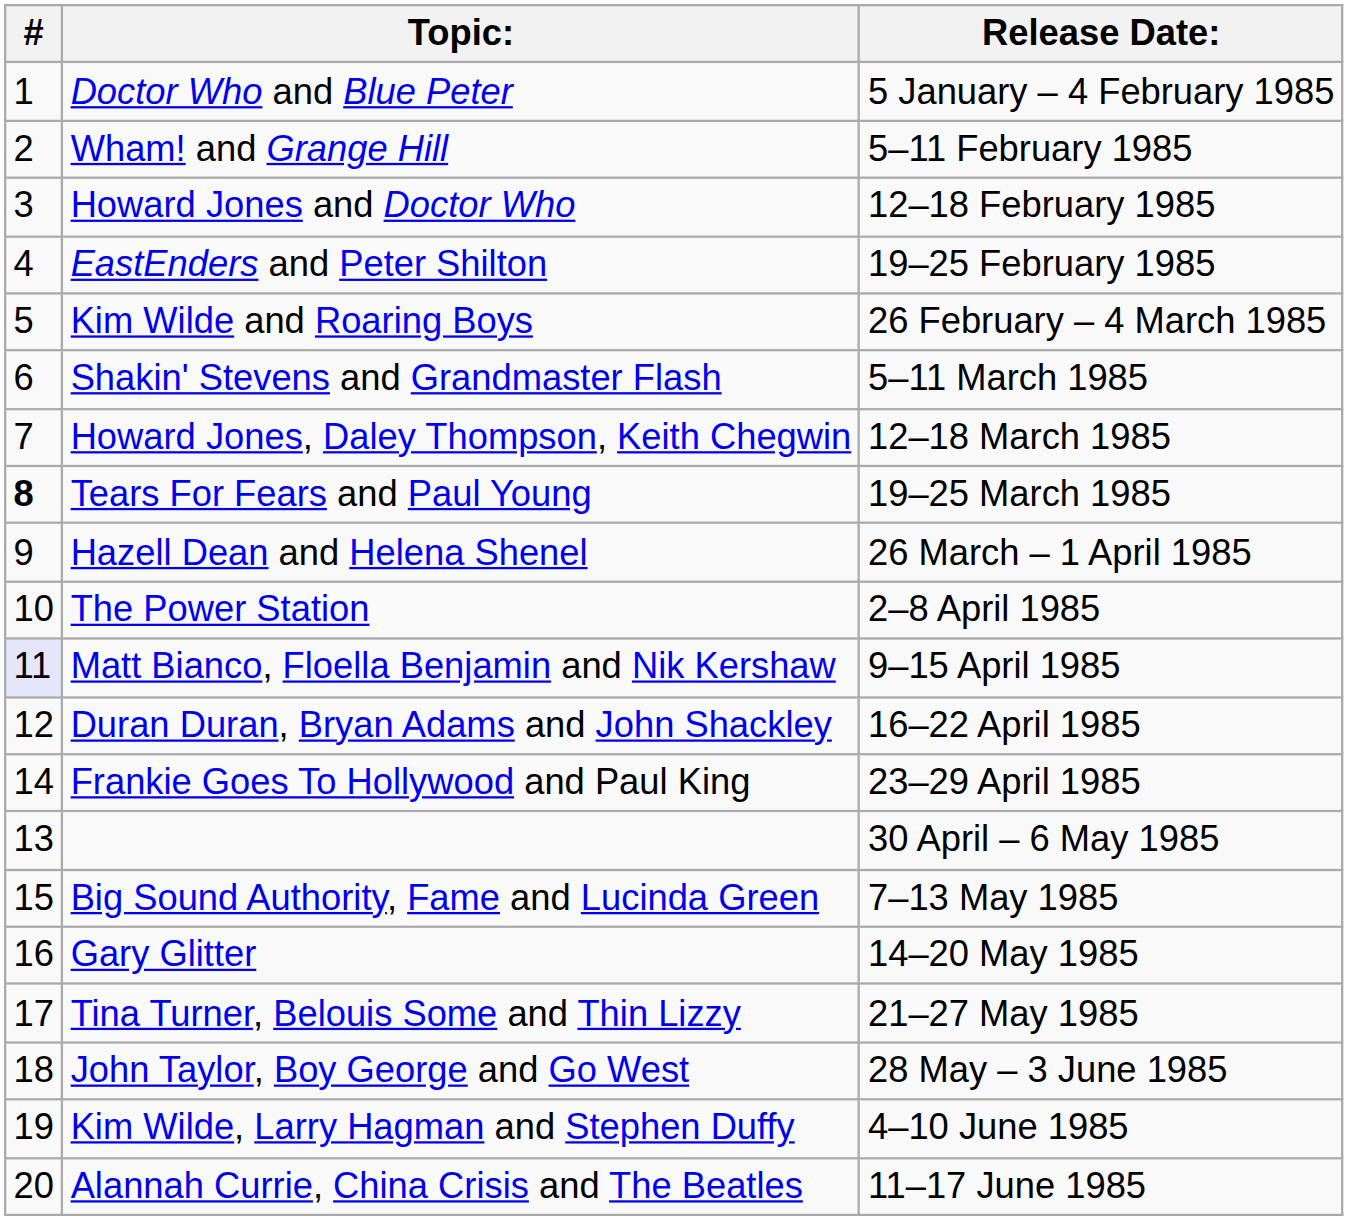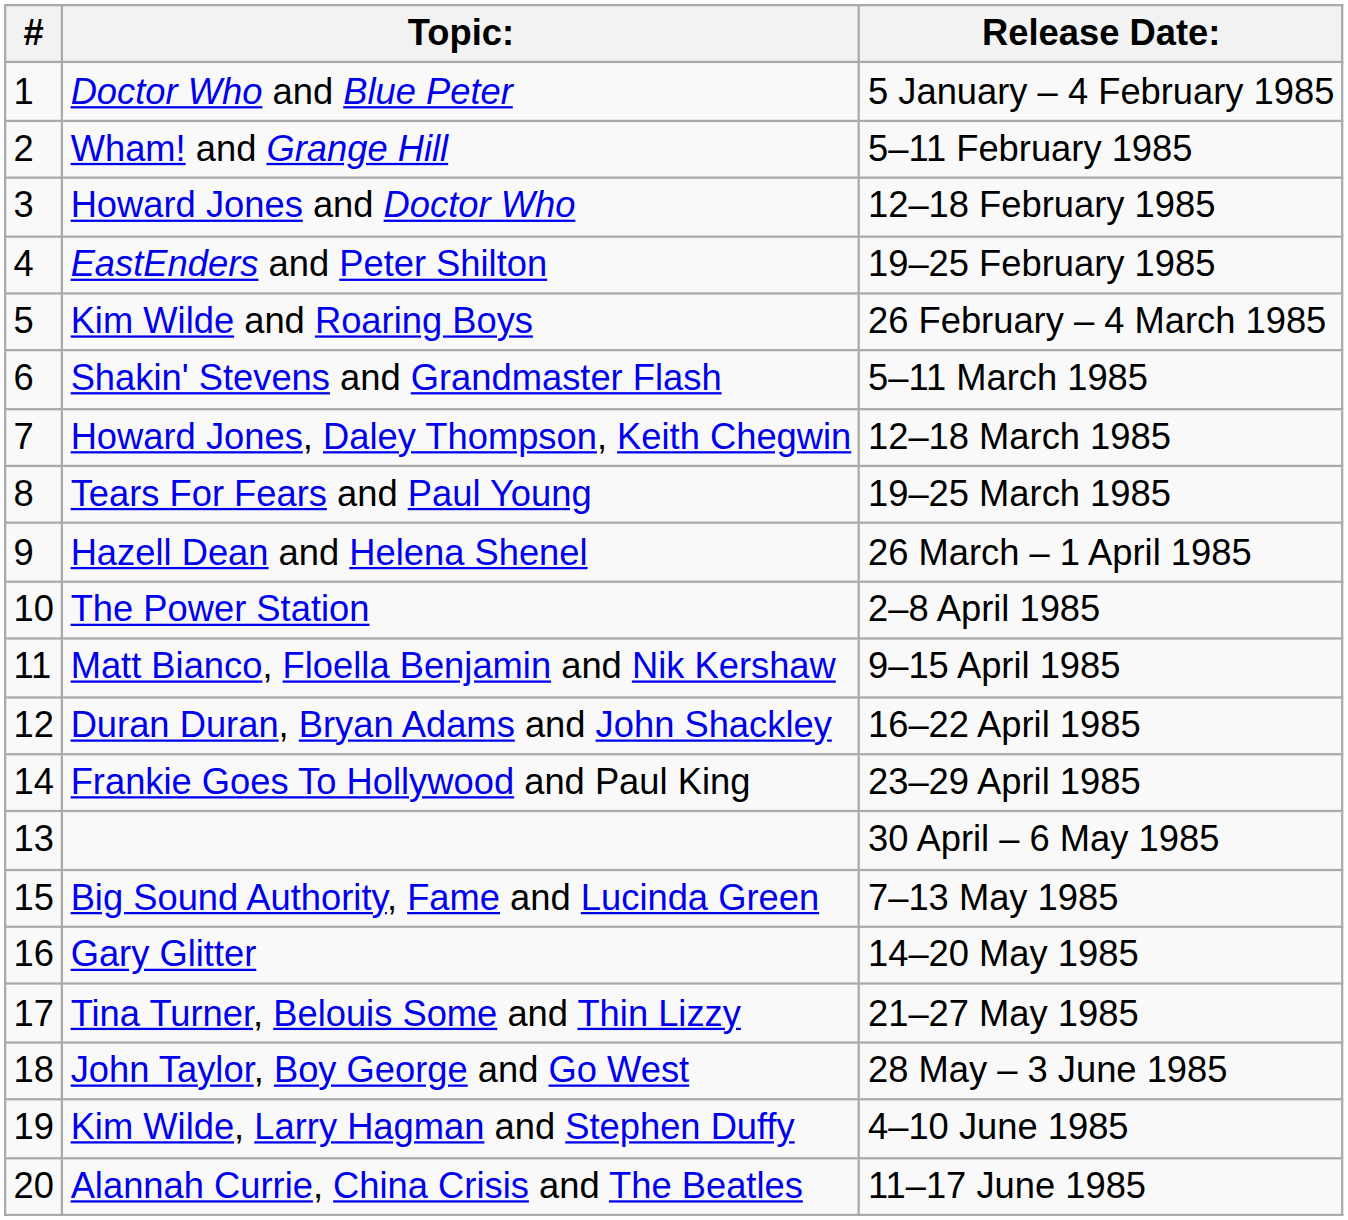(24, 494) bold -> (24, 494) normal
(32, 666) lavender background -> (32, 666) no background
